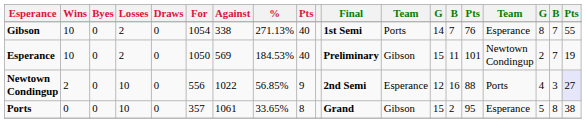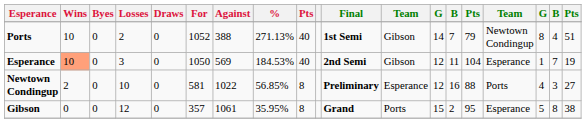(23, 30) Gibson -> (19, 37) Ports
(199, 30) 1054 -> (199, 37) 1052
(223, 30) 338 -> (223, 37) 388
(395, 30) Ports -> (399, 37) Gibson
(470, 30) 76 -> (470, 37) 79
(508, 30) Esperance -> (510, 37) Newtown Condingup
(555, 30) 7 -> (555, 37) 4
(570, 30) 55 -> (570, 37) 51
(69, 54) no background -> (69, 61) lightsalmon background
(121, 54) 2 -> (121, 61) 3
(351, 54) Preliminary -> (345, 61) 2nd Semi
(438, 54) 15 -> (438, 61) 12
(473, 54) 101 -> (473, 61) 104
(510, 54) Newtown Condingup -> (508, 61) Esperance
(541, 54) 2 -> (541, 61) 1
(197, 85) 556 -> (197, 85) 581
(302, 85) 9 -> (302, 85) 8
(345, 85) 2nd Semi -> (351, 85) Preliminary
(570, 85) lavender background -> (570, 85) no background
(19, 109) Ports -> (23, 109) Gibson
(124, 109) 10 -> (124, 109) 12
(272, 109) 33.65% -> (272, 109) 35.95%
(399, 109) Gibson -> (395, 109) Ports
